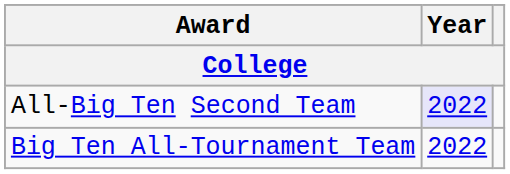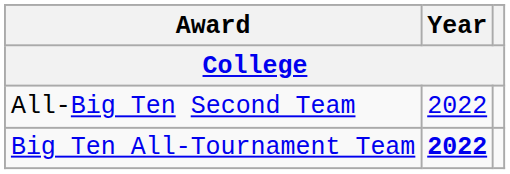(457, 107) lavender background -> (457, 107) no background
(457, 147) normal -> (457, 147) bold
